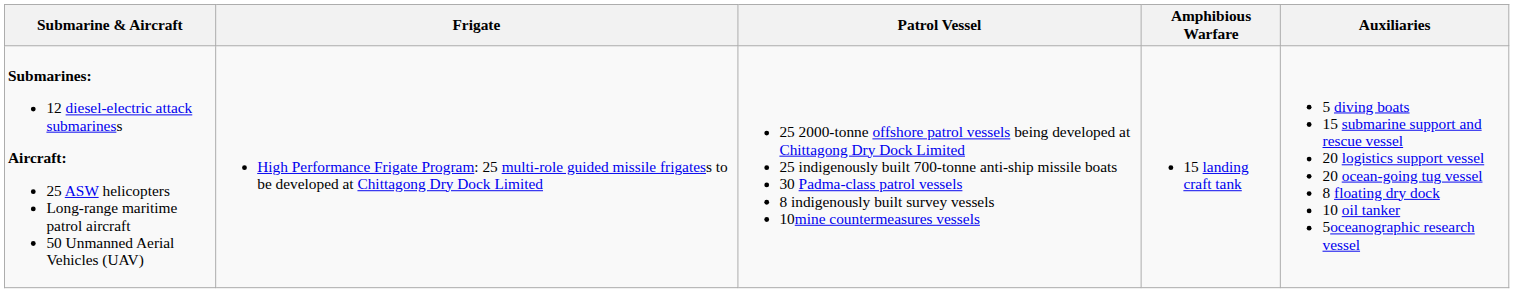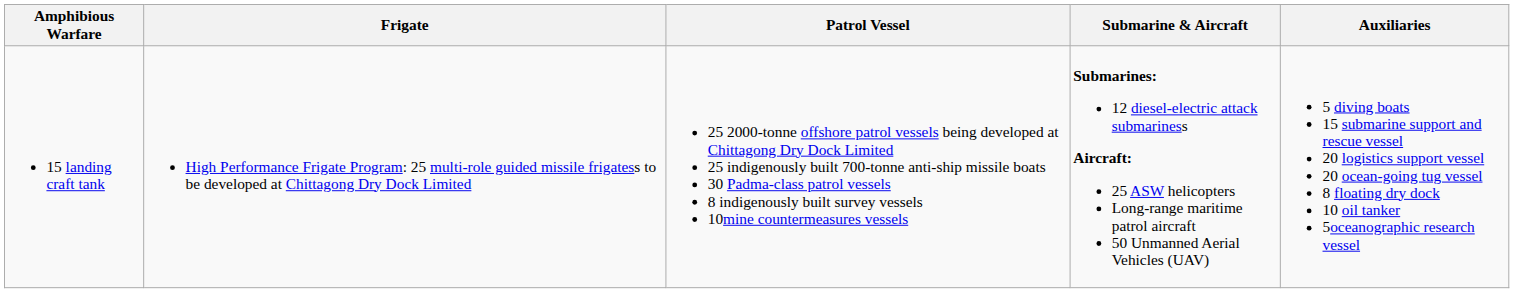columns swapped: (110, 25) <-> (1211, 25)
